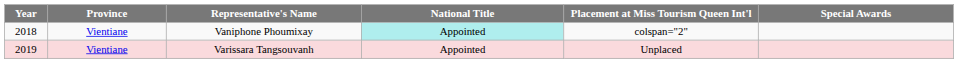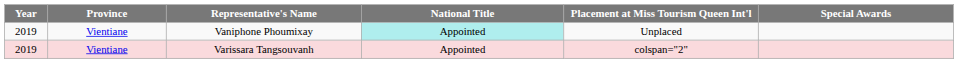(26, 31) 2018 -> (26, 31) 2019
(661, 31) colspan="2" -> (661, 31) Unplaced
(661, 49) Unplaced -> (661, 49) colspan="2"
